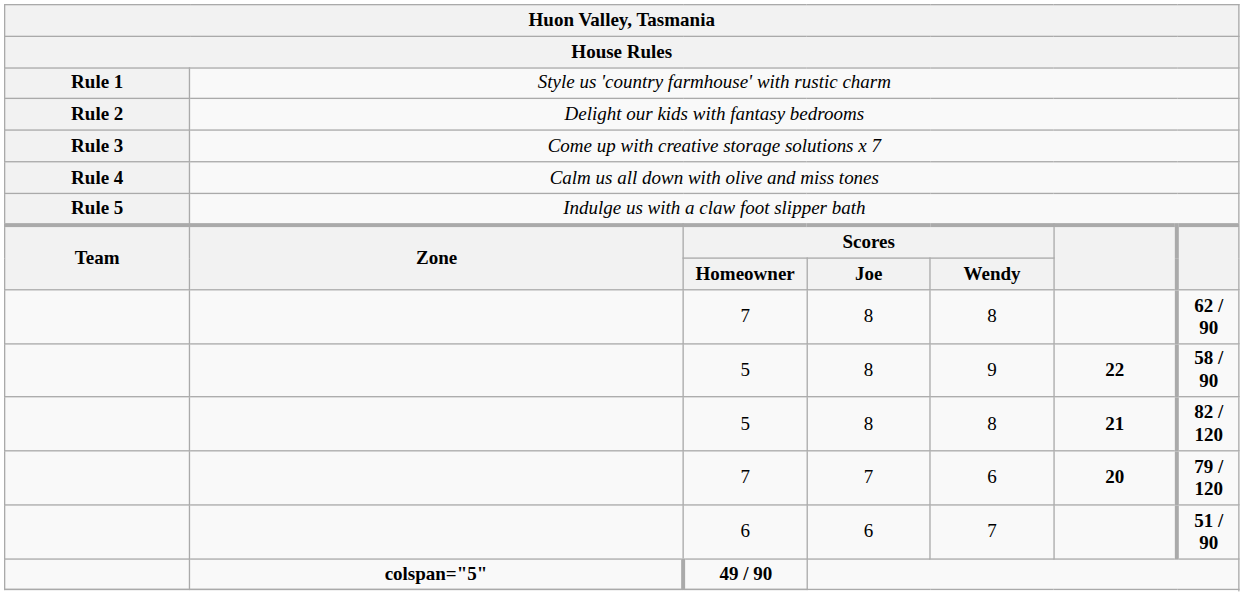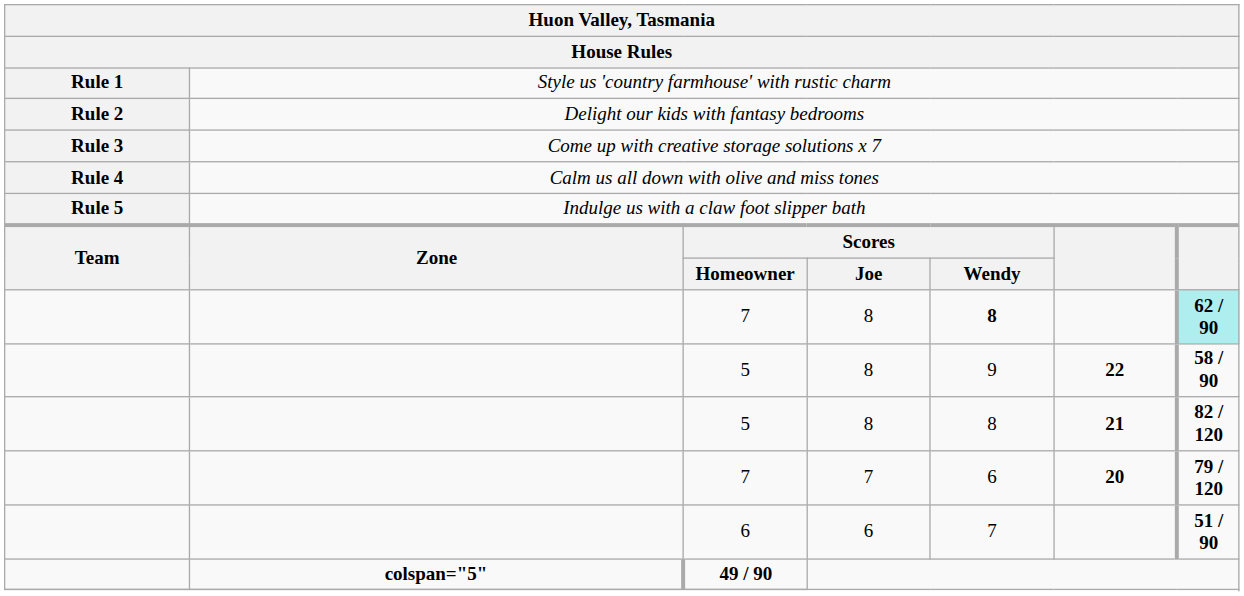(992, 316) normal -> (992, 316) bold
(1209, 316) no background -> (1209, 316) paleturquoise background
